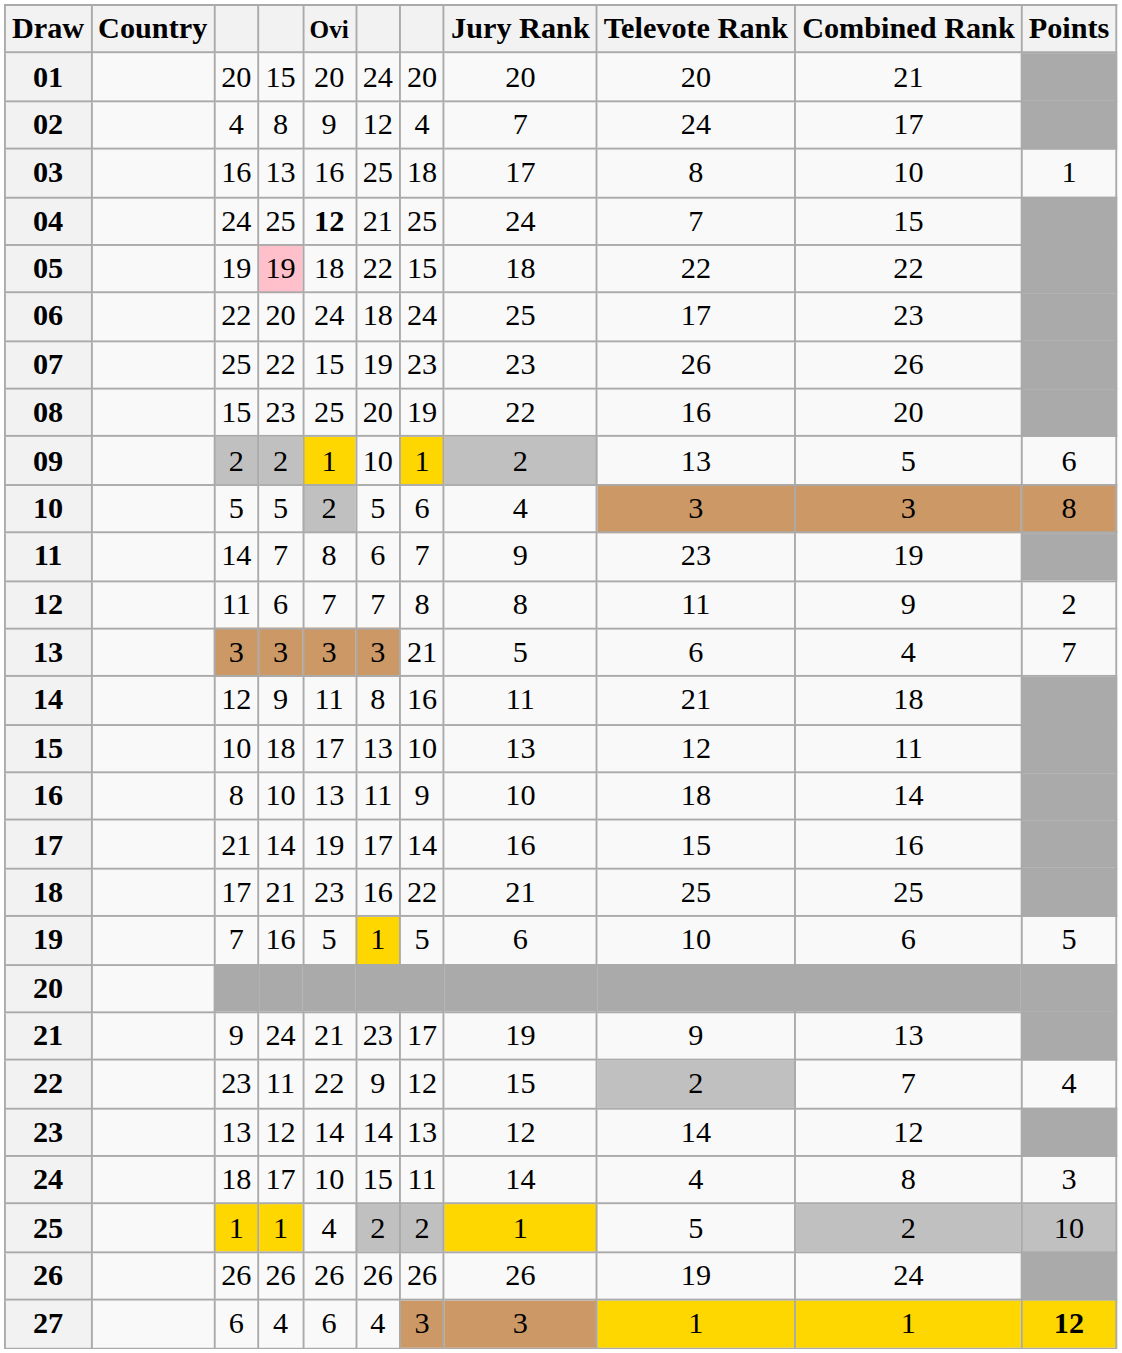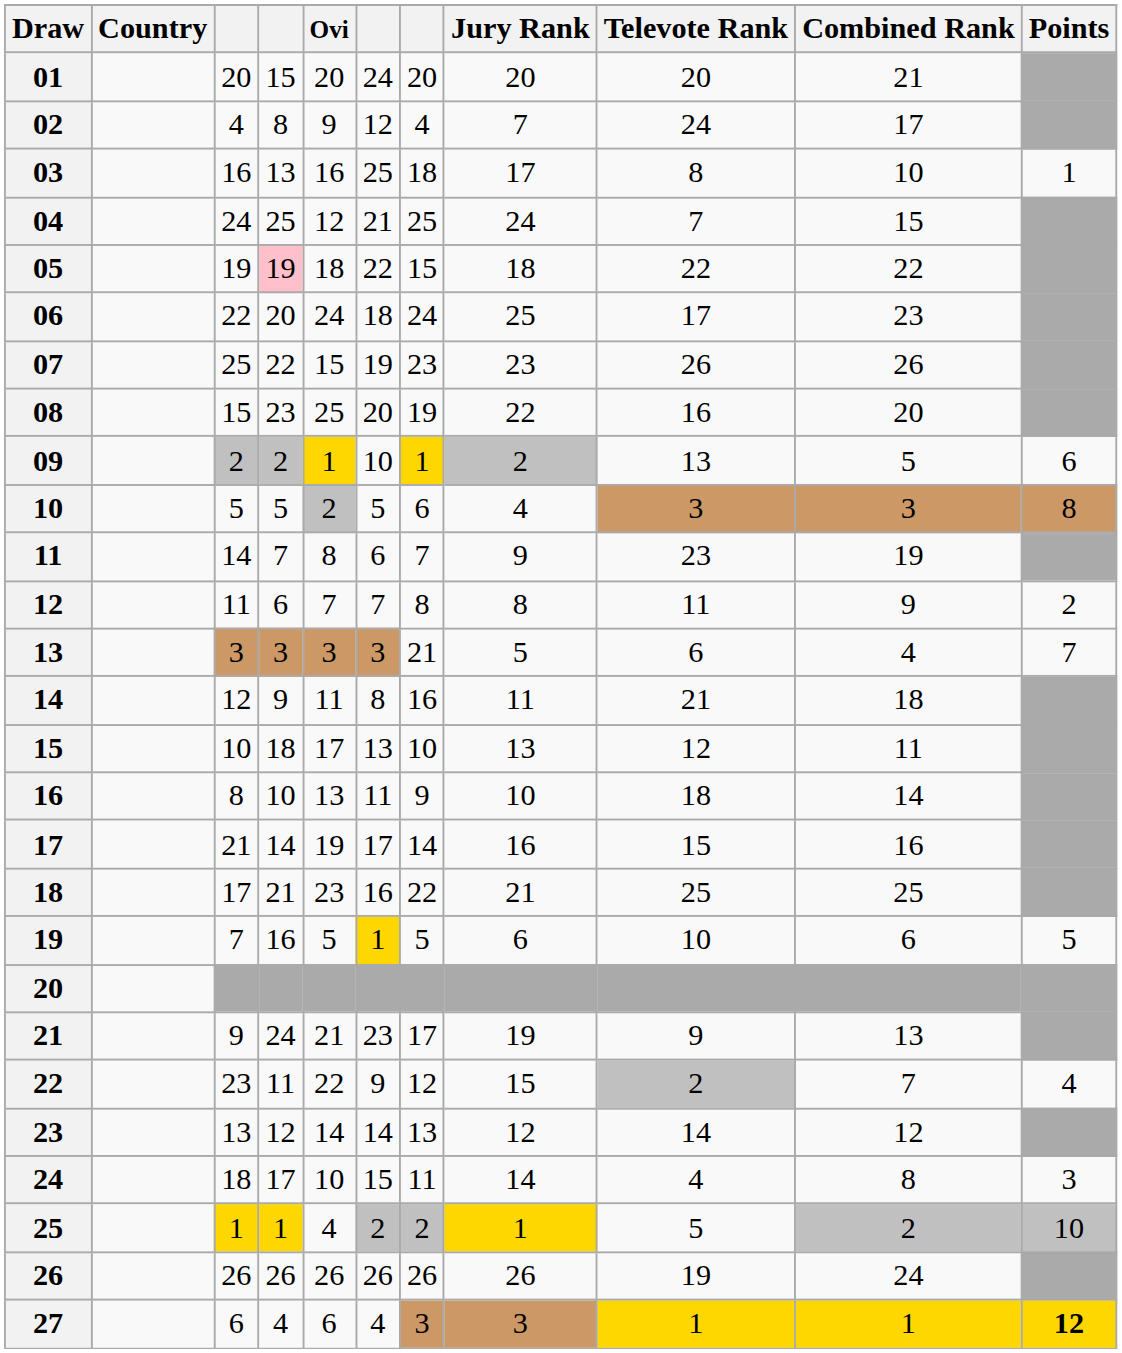(329, 220) bold -> (329, 220) normal
